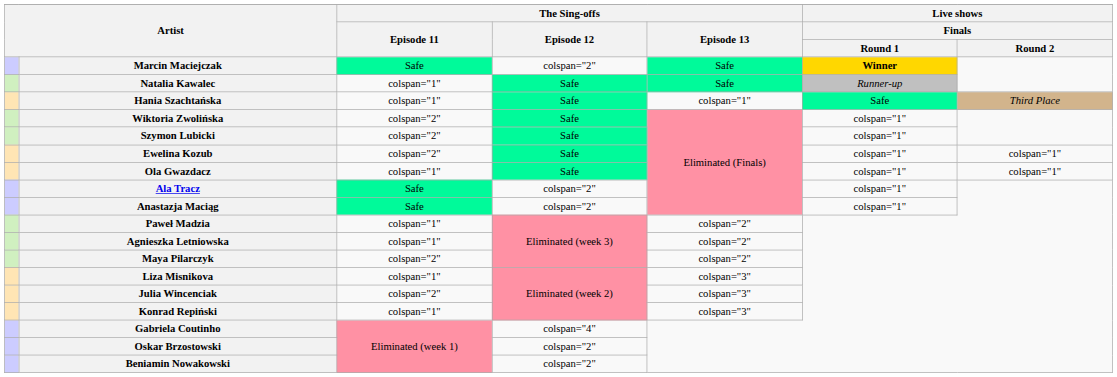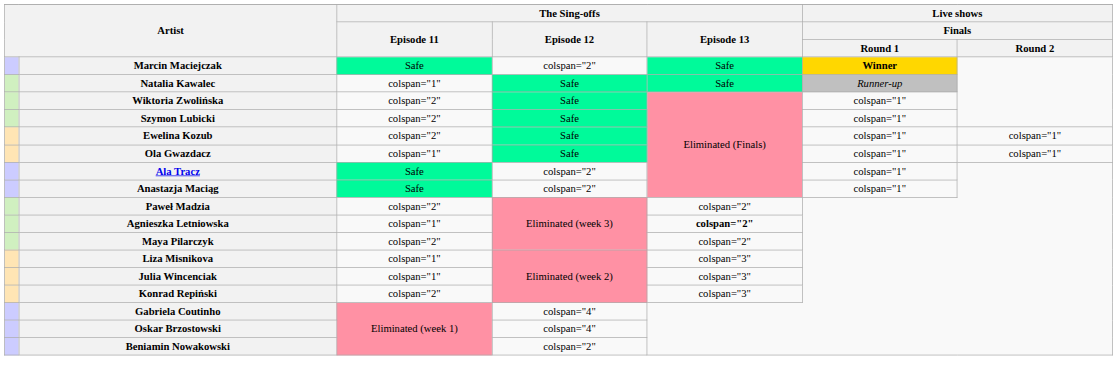- row: (178, 101)
(414, 223) colspan="1" -> (414, 206) colspan="2"
(725, 241) normal -> (725, 223) bold
(414, 294) colspan="2" -> (414, 276) colspan="1"
(414, 311) colspan="1" -> (414, 294) colspan="2"
(570, 346) colspan="2" -> (570, 329) colspan="4"
